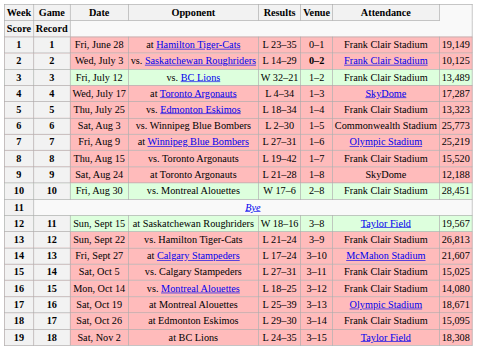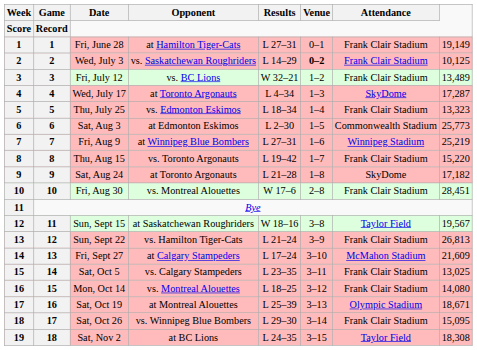(280, 45) L 23–35 -> (280, 45) L 27–31
(193, 126) vs. Winnipeg Blue Bombers -> (193, 126) at Edmonton Eskimos
(386, 142) Olympic Stadium -> (386, 142) Winnipeg Stadium
(456, 158) 15,520 -> (456, 158) 15,220
(456, 175) 12,188 -> (456, 175) 17,182
(456, 256) 21,607 -> (456, 256) 21,609
(280, 272) L 27–31 -> (280, 272) L 23–35
(456, 272) 15,025 -> (456, 272) 13,025
(193, 321) at Edmonton Eskimos -> (193, 321) vs. Winnipeg Blue Bombers
